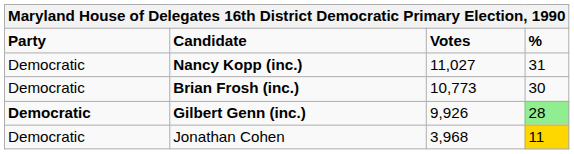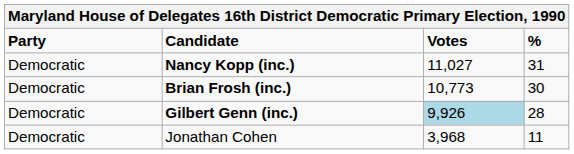(49, 112) bold -> (46, 112) normal
(449, 112) no background -> (446, 112) lightblue background
(537, 112) lightgreen background -> (536, 112) no background
(536, 137) gold background -> (536, 137) no background
